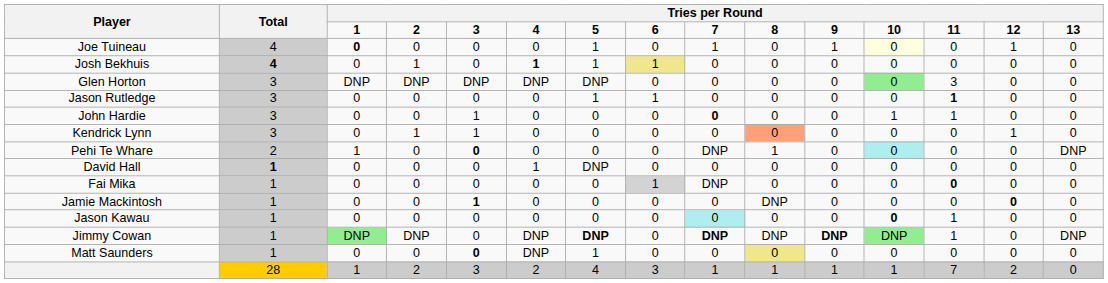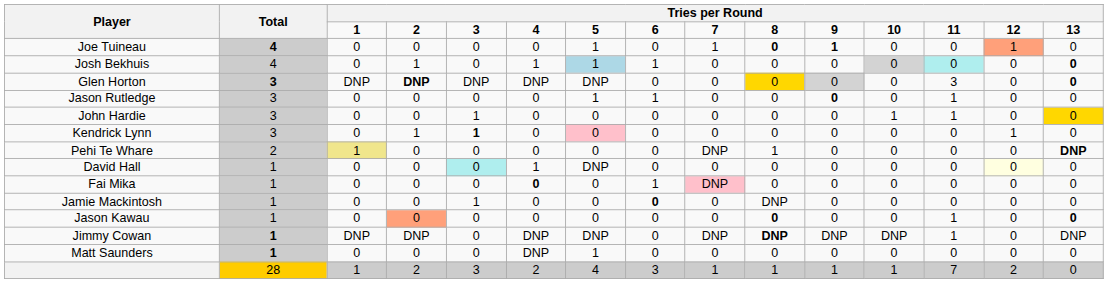(273, 47) normal -> (273, 47) bold
(357, 47) bold -> (357, 47) normal
(775, 47) normal -> (775, 47) bold
(834, 47) normal -> (834, 47) bold
(894, 47) lightyellow background -> (894, 47) no background
(1014, 47) no background -> (1014, 47) lightsalmon background
(273, 64) bold -> (273, 64) normal
(536, 64) bold -> (536, 64) normal
(596, 64) no background -> (596, 64) lightblue background
(655, 64) khaki background -> (655, 64) no background
(894, 64) no background -> (894, 64) lightgrey background
(954, 64) no background -> (954, 64) paleturquoise background
(1073, 64) normal -> (1073, 64) bold
(273, 82) normal -> (273, 82) bold
(416, 82) normal -> (416, 82) bold
(775, 82) no background -> (775, 82) gold background
(834, 82) no background -> (834, 82) lightgrey background
(894, 82) lightgreen background -> (894, 82) no background
(1073, 82) normal -> (1073, 82) bold
(834, 99) normal -> (834, 99) bold
(954, 99) bold -> (954, 99) normal
(715, 116) bold -> (715, 116) normal
(1073, 116) no background -> (1073, 116) gold background
(476, 133) normal -> (476, 133) bold
(596, 133) no background -> (596, 133) pink background
(775, 133) lightsalmon background -> (775, 133) no background
(357, 150) no background -> (357, 150) khaki background
(476, 150) bold -> (476, 150) normal
(894, 150) paleturquoise background -> (894, 150) no background
(1073, 150) normal -> (1073, 150) bold
(273, 167) bold -> (273, 167) normal
(476, 167) no background -> (476, 167) paleturquoise background
(1014, 167) no background -> (1014, 167) lightyellow background
(536, 184) normal -> (536, 184) bold
(655, 184) lightgrey background -> (655, 184) no background
(715, 184) no background -> (715, 184) pink background
(954, 184) bold -> (954, 184) normal
(476, 202) bold -> (476, 202) normal
(655, 202) normal -> (655, 202) bold
(1014, 202) bold -> (1014, 202) normal
(416, 219) no background -> (416, 219) lightsalmon background
(715, 219) paleturquoise background -> (715, 219) no background
(775, 219) normal -> (775, 219) bold
(894, 219) bold -> (894, 219) normal
(1073, 219) normal -> (1073, 219) bold
(273, 236) normal -> (273, 236) bold
(357, 236) lightgreen background -> (357, 236) no background
(596, 236) bold -> (596, 236) normal
(715, 236) bold -> (715, 236) normal
(775, 236) normal -> (775, 236) bold
(834, 236) bold -> (834, 236) normal
(894, 236) lightgreen background -> (894, 236) no background
(273, 253) normal -> (273, 253) bold
(476, 253) bold -> (476, 253) normal
(775, 253) khaki background -> (775, 253) no background
